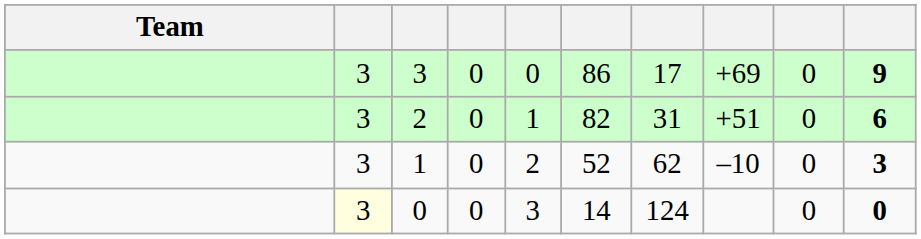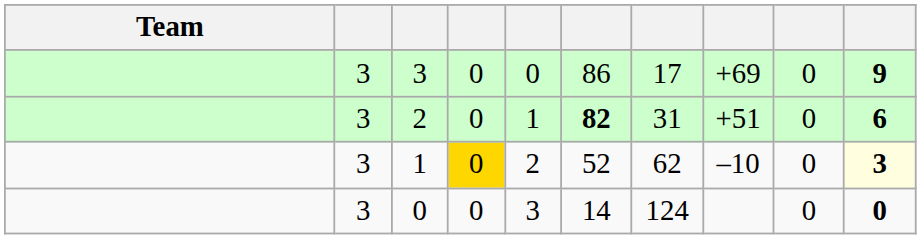(596, 118) normal -> (596, 118) bold
(476, 164) no background -> (476, 164) gold background
(880, 164) no background -> (880, 164) lightyellow background
(363, 210) lightyellow background -> (363, 210) no background
